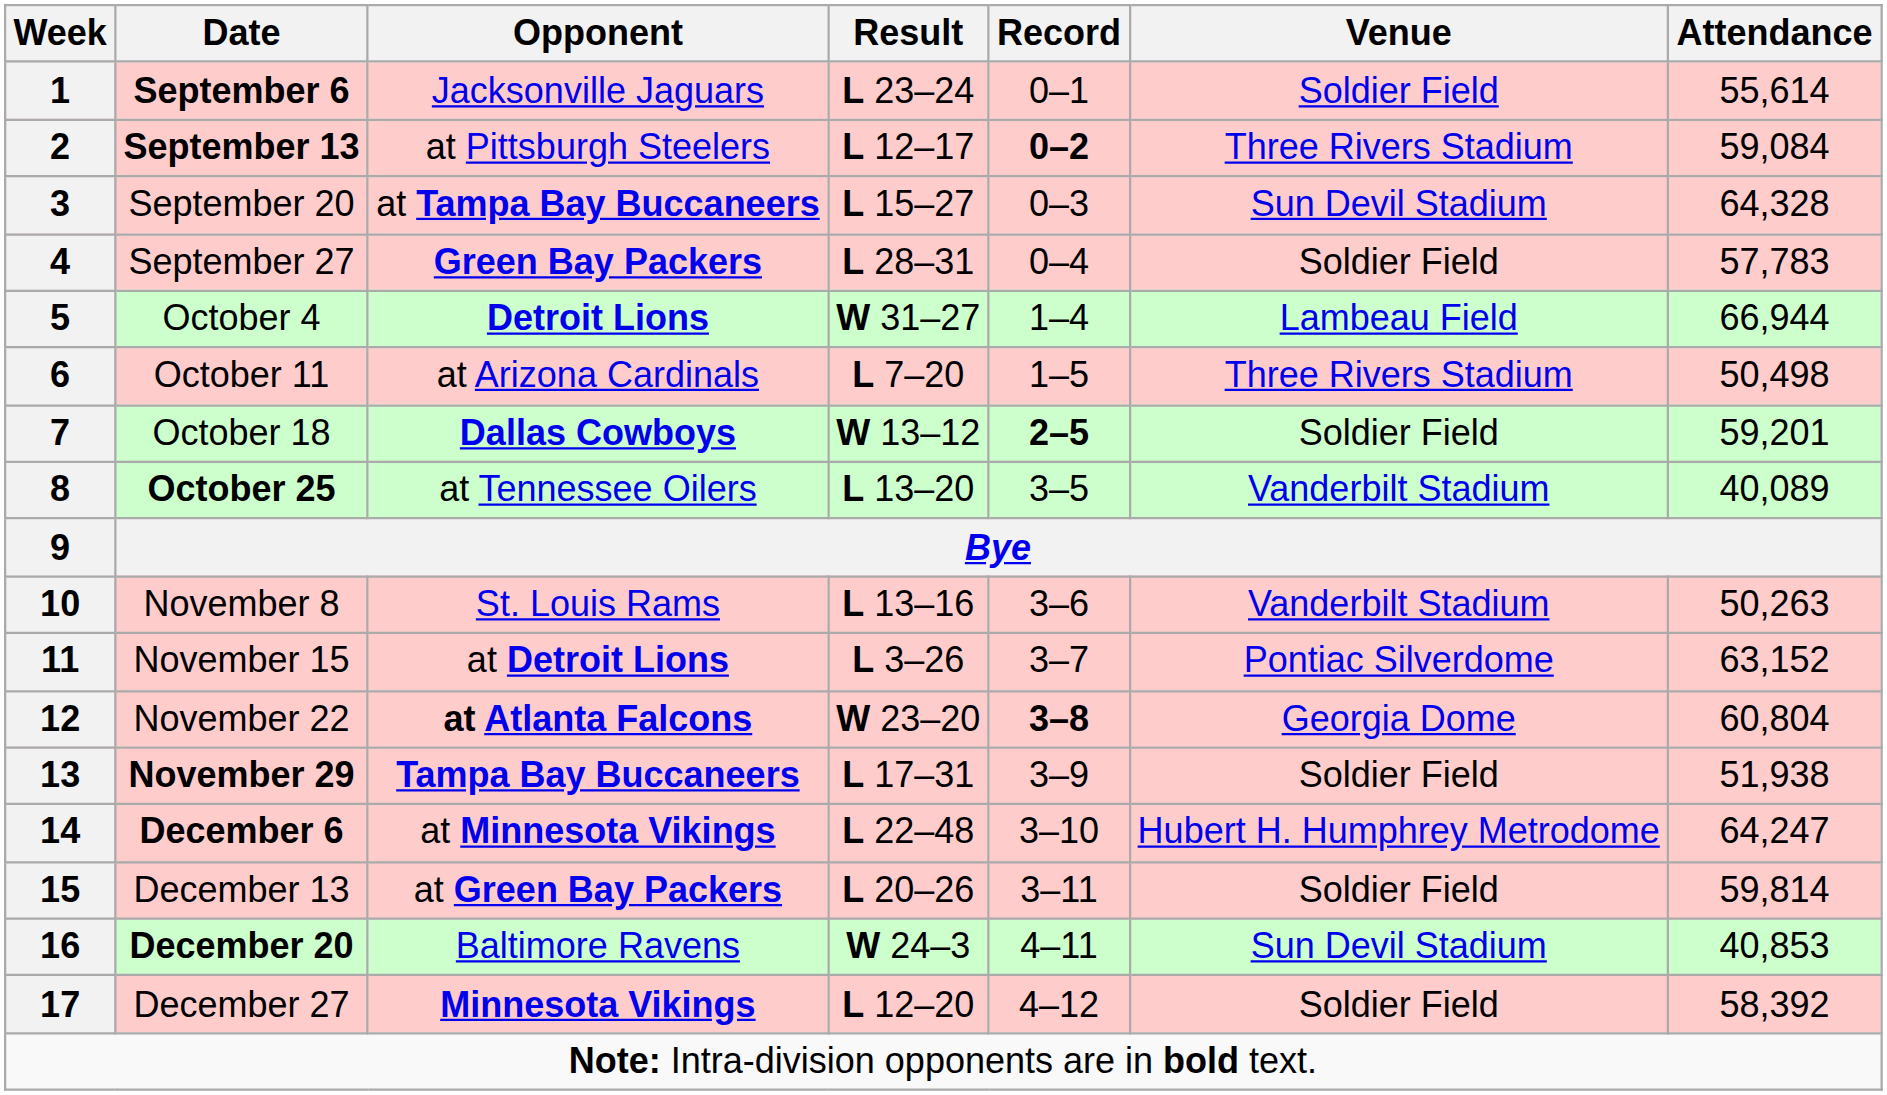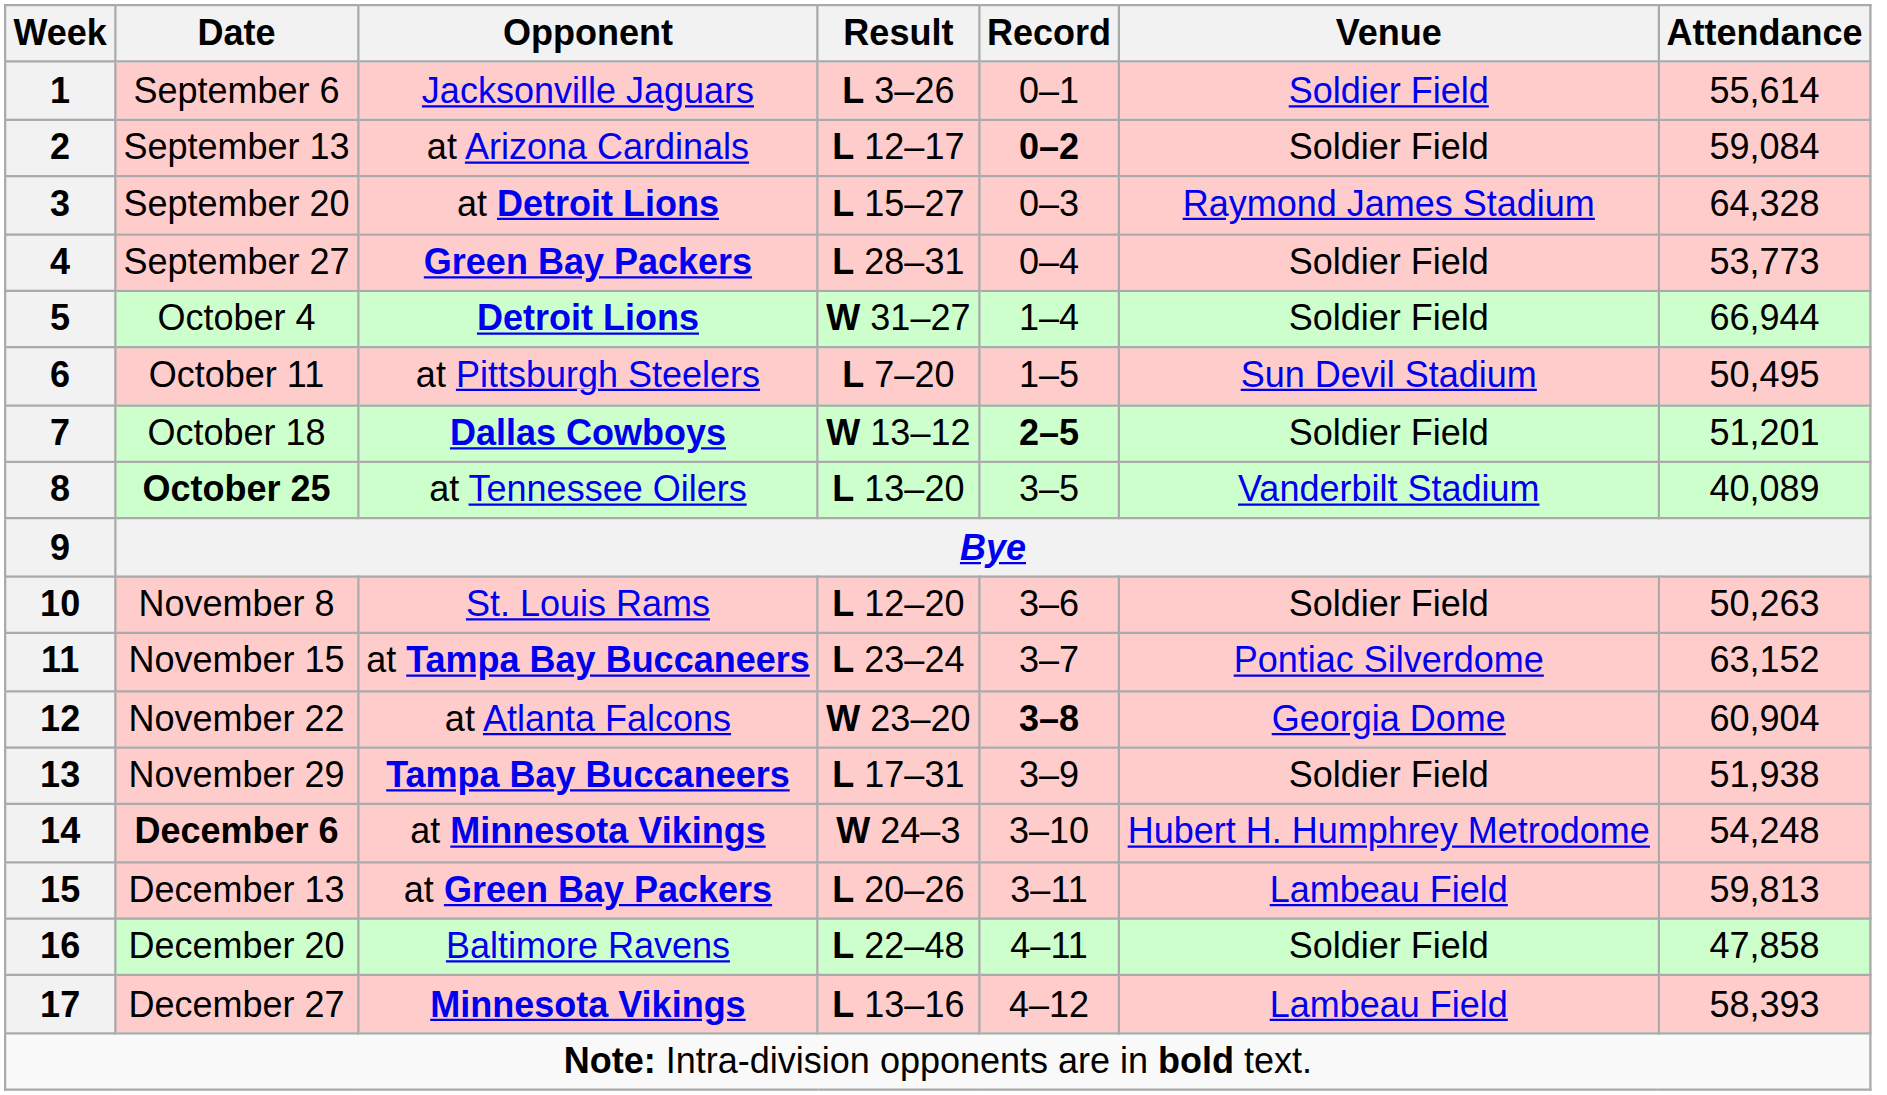(241, 90) bold -> (237, 90) normal
(908, 90) L 23–24 -> (898, 90) L 3–26
(241, 147) bold -> (237, 147) normal
(598, 147) at Pittsburgh Steelers -> (588, 147) at Arizona Cardinals
(1399, 147) Three Rivers Stadium -> (1389, 147) Soldier Field
(598, 204) at Tampa Bay Buccaneers -> (588, 204) at Detroit Lions
(1399, 204) Sun Devil Stadium -> (1389, 204) Raymond James Stadium
(1774, 261) 57,783 -> (1764, 261) 53,773
(1399, 318) Lambeau Field -> (1389, 318) Soldier Field
(598, 375) at Arizona Cardinals -> (588, 375) at Pittsburgh Steelers
(1399, 375) Three Rivers Stadium -> (1389, 375) Sun Devil Stadium
(1774, 375) 50,498 -> (1764, 375) 50,495
(1774, 432) 59,201 -> (1764, 432) 51,201
(908, 603) L 13–16 -> (898, 603) L 12–20
(1399, 603) Vanderbilt Stadium -> (1389, 603) Soldier Field
(598, 661) at Detroit Lions -> (588, 661) at Tampa Bay Buccaneers
(908, 661) L 3–26 -> (898, 661) L 23–24
(598, 718) bold -> (588, 718) normal
(1774, 718) 60,804 -> (1764, 718) 60,904
(241, 775) bold -> (237, 775) normal
(908, 832) L 22–48 -> (898, 832) W 24–3
(1774, 832) 64,247 -> (1764, 832) 54,248
(1399, 889) Soldier Field -> (1389, 889) Lambeau Field
(1774, 889) 59,814 -> (1764, 889) 59,813
(241, 946) bold -> (237, 946) normal
(908, 946) W 24–3 -> (898, 946) L 22–48
(1399, 946) Sun Devil Stadium -> (1389, 946) Soldier Field
(1774, 946) 40,853 -> (1764, 946) 47,858
(908, 1003) L 12–20 -> (898, 1003) L 13–16
(1399, 1003) Soldier Field -> (1389, 1003) Lambeau Field
(1774, 1003) 58,392 -> (1764, 1003) 58,393
